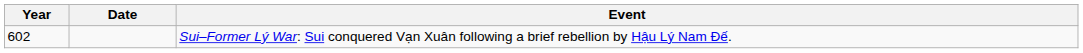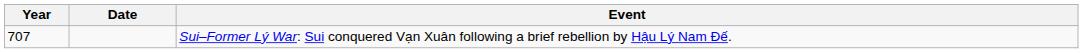(19, 36) 602 -> (19, 36) 707
